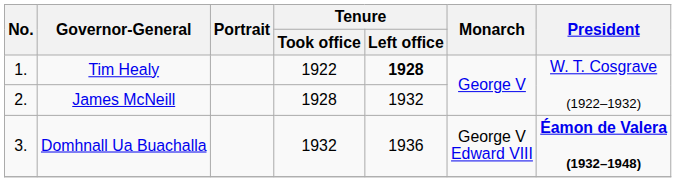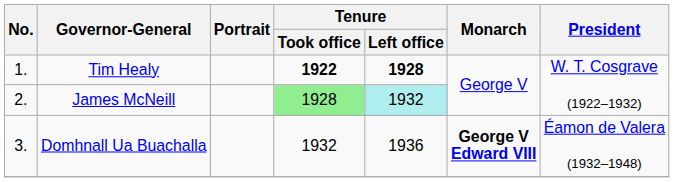(319, 69) normal -> (319, 69) bold
(319, 100) no background -> (319, 100) lightgreen background
(406, 100) no background -> (406, 100) paleturquoise background
(492, 145) normal -> (494, 145) bold
(604, 145) bold -> (604, 145) normal
